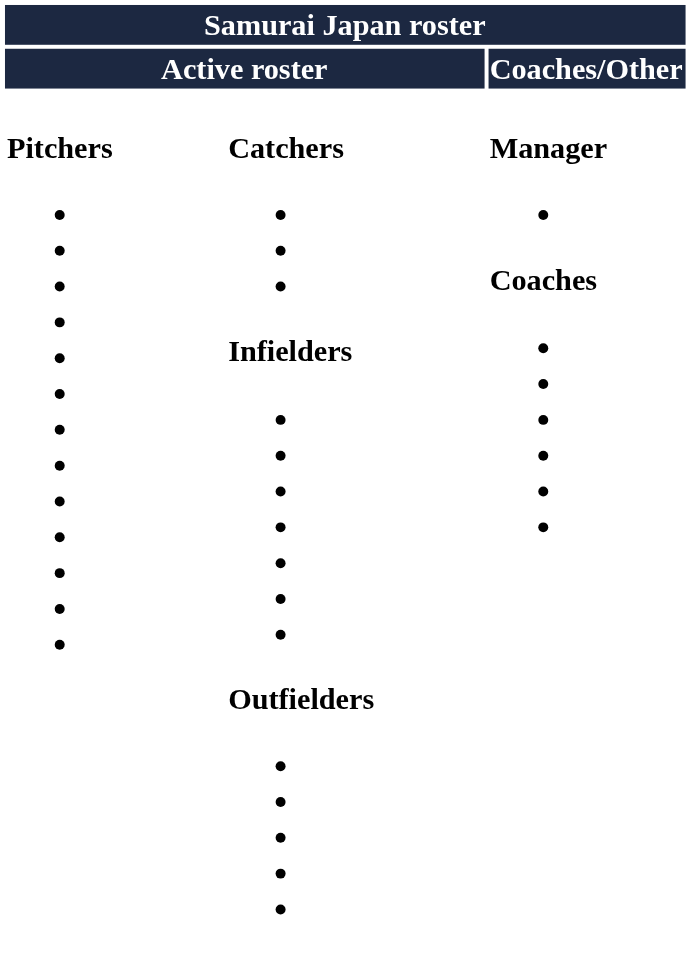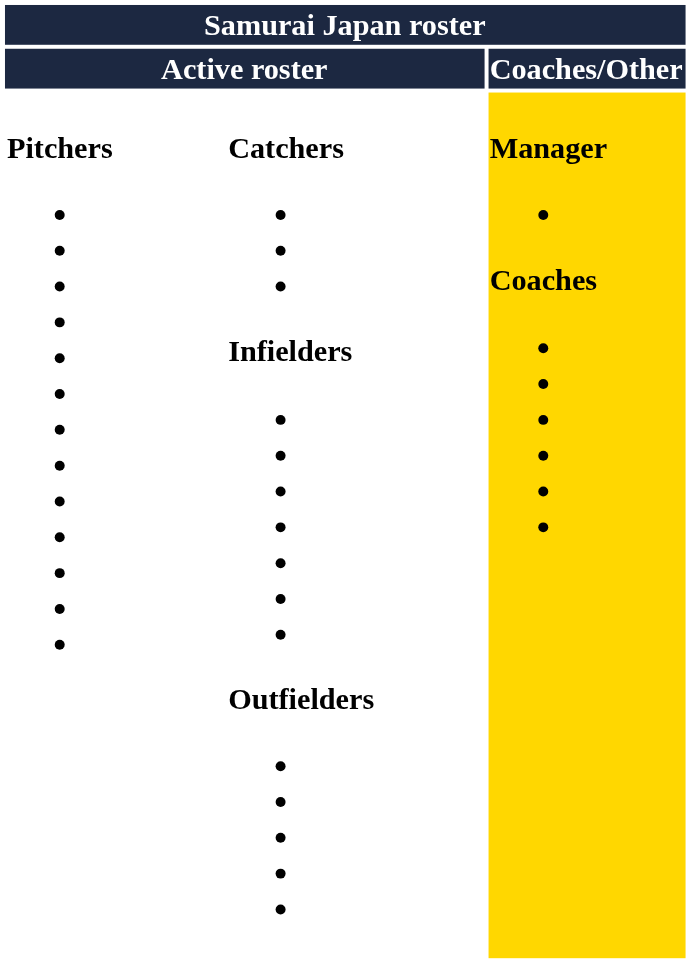(586, 337) no background -> (586, 337) gold background
